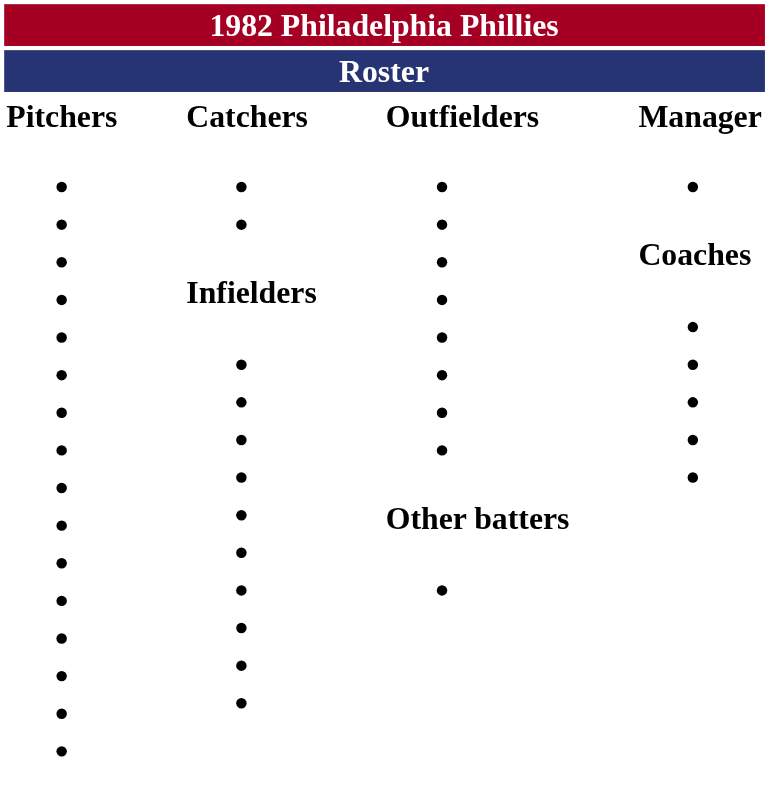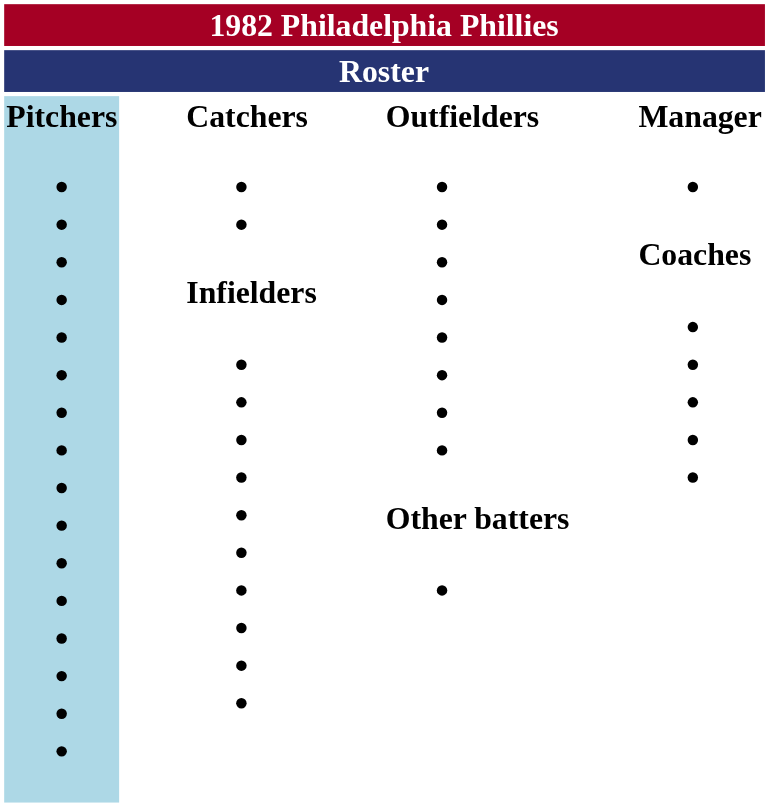(62, 434) no background -> (62, 434) lightblue background
